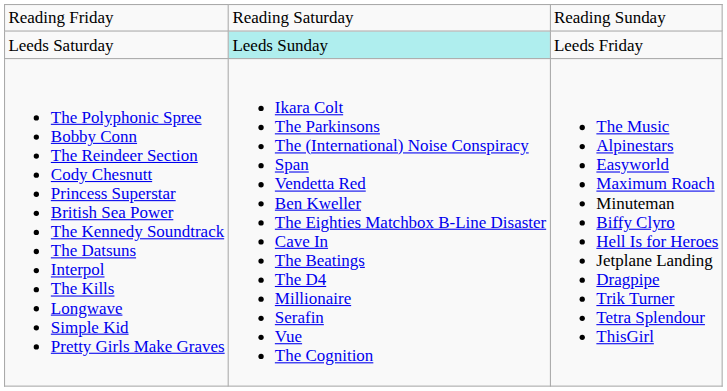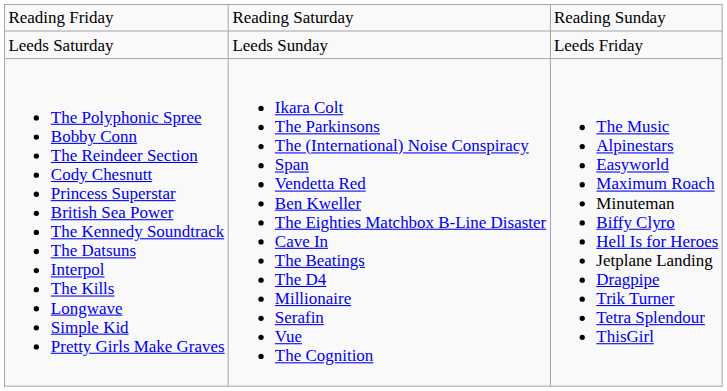(280, 44) paleturquoise background -> (280, 44) no background
